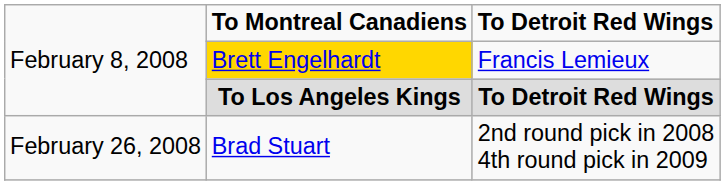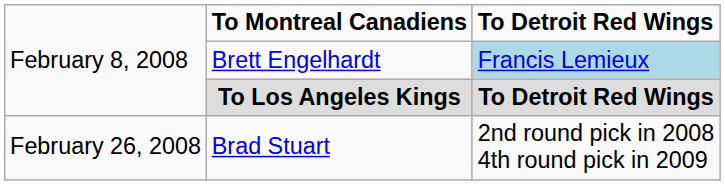(296, 60) gold background -> (296, 60) no background
(563, 60) no background -> (563, 60) lightblue background
